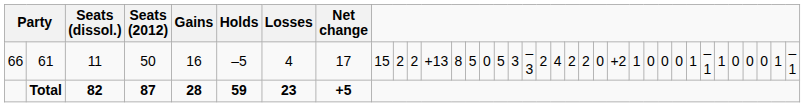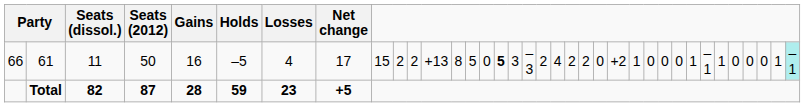(501, 61) normal -> (501, 61) bold
(792, 61) no background -> (792, 61) paleturquoise background
